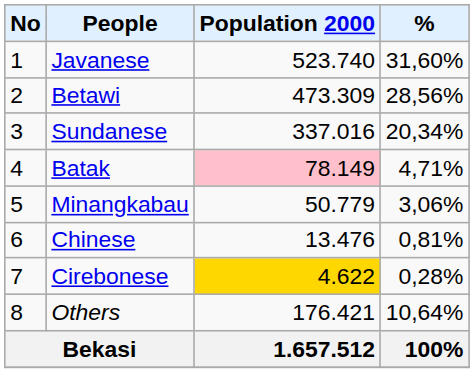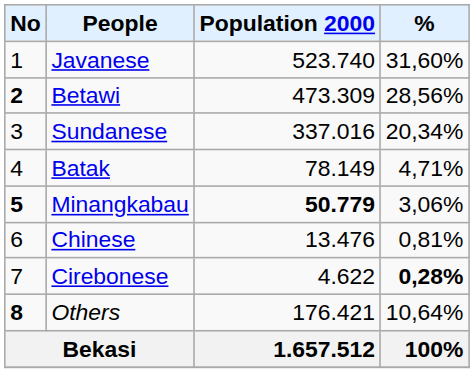(17, 96) normal -> (17, 96) bold
(340, 168) pink background -> (340, 168) no background
(17, 204) normal -> (17, 204) bold
(340, 204) normal -> (340, 204) bold
(346, 276) gold background -> (346, 276) no background
(431, 276) normal -> (431, 276) bold
(17, 313) normal -> (17, 313) bold
